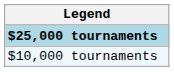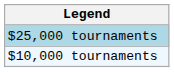(83, 36) bold -> (83, 36) normal
